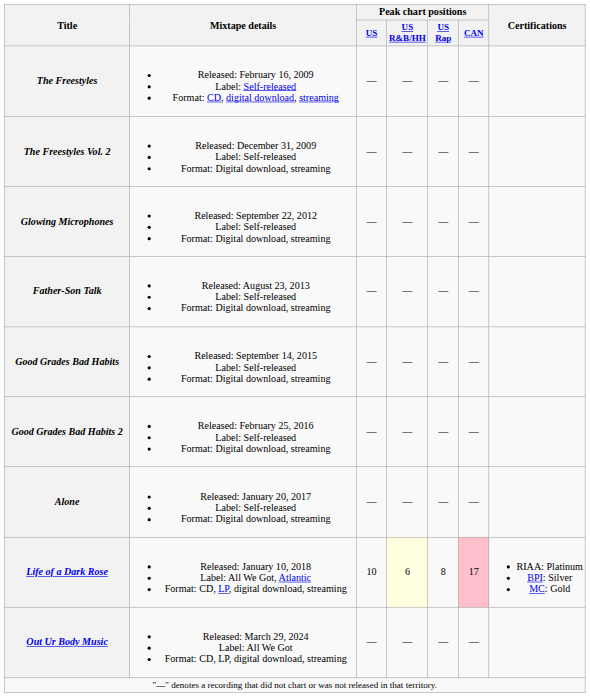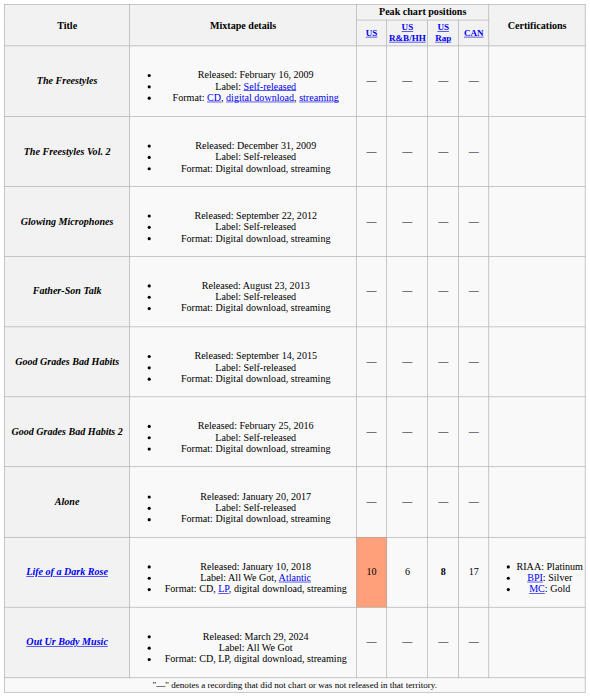(372, 572) no background -> (372, 572) lightsalmon background
(407, 572) lightyellow background -> (407, 572) no background
(443, 572) normal -> (443, 572) bold
(474, 572) pink background -> (474, 572) no background
